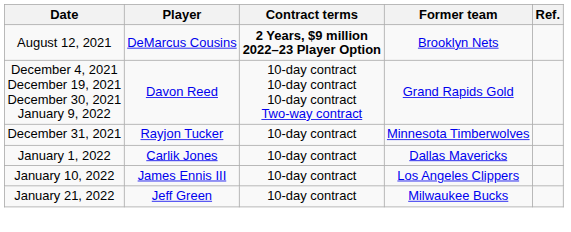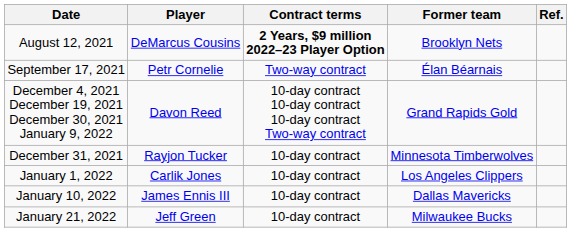+ row: (66, 70)
(458, 155) Dallas Mavericks -> (462, 175) Los Angeles Clippers
(458, 175) Los Angeles Clippers -> (462, 196) Dallas Mavericks
